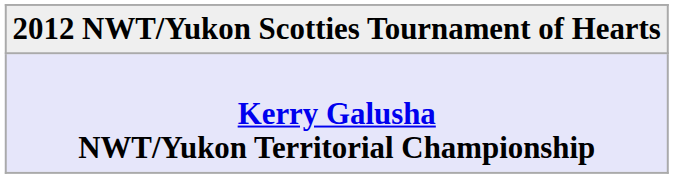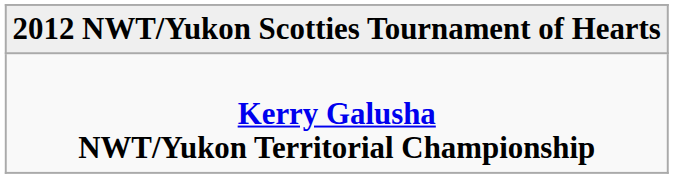(337, 130) lavender background -> (337, 130) no background
